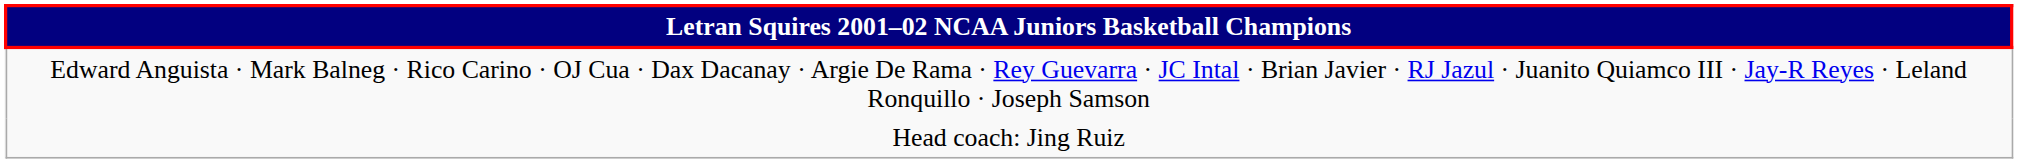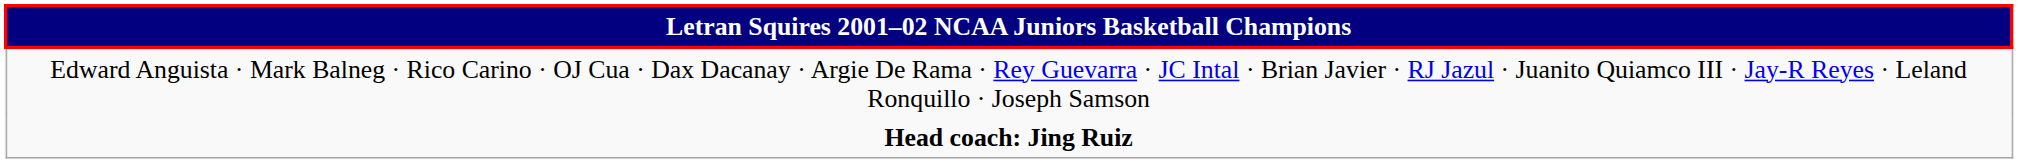(1009, 137) normal -> (1009, 137) bold
